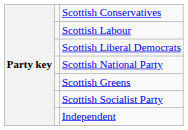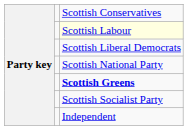(96, 30) no background -> (96, 30) lightyellow background
(96, 82) normal -> (98, 82) bold
